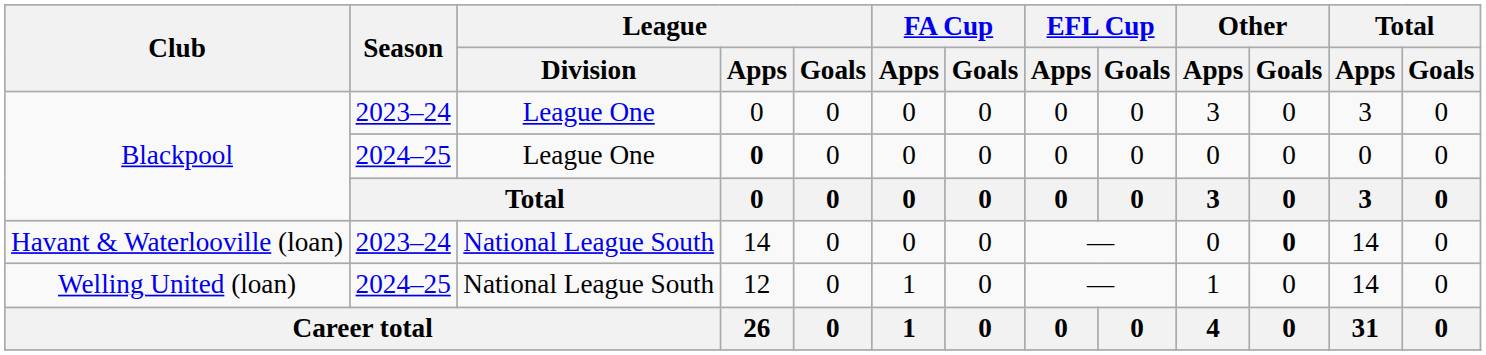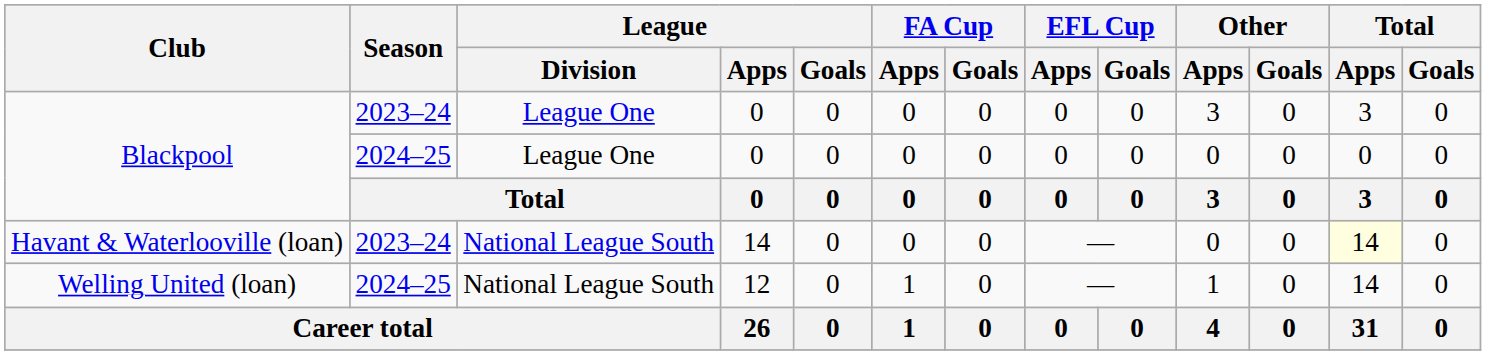(757, 155) bold -> (757, 155) normal
(1289, 241) bold -> (1289, 241) normal
(1365, 241) no background -> (1365, 241) lightyellow background
